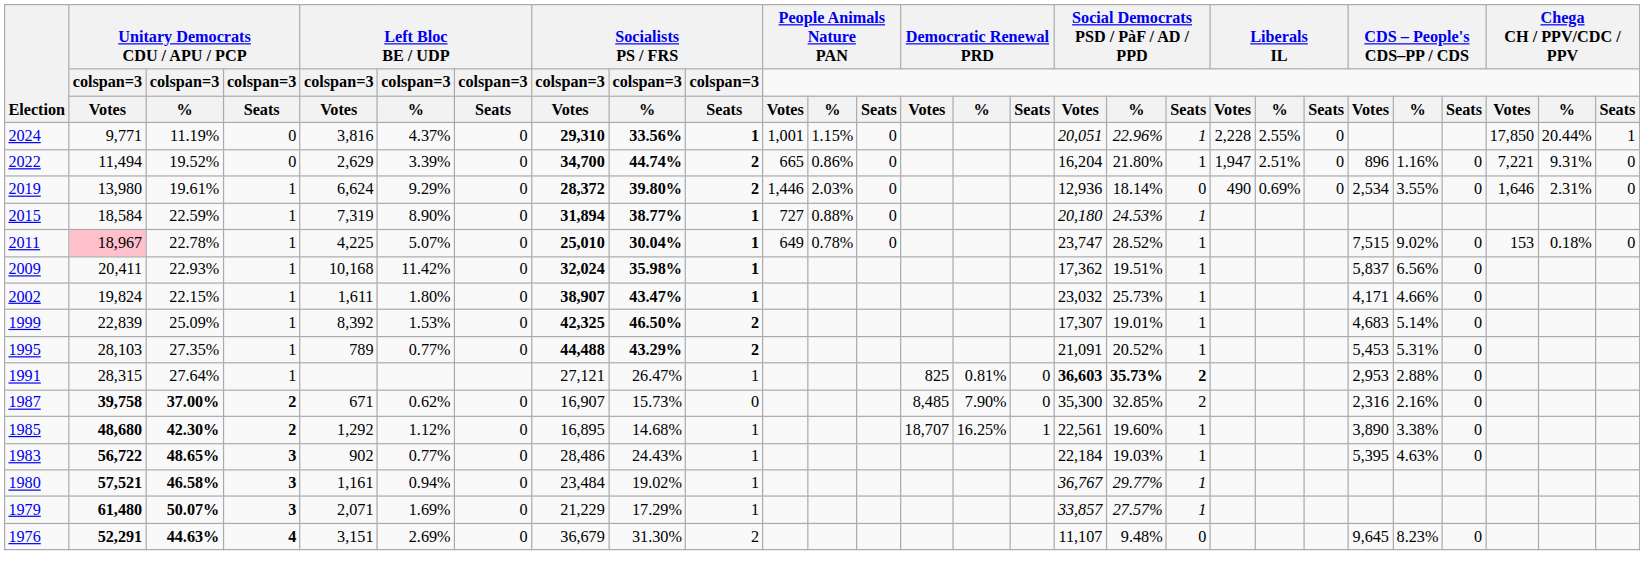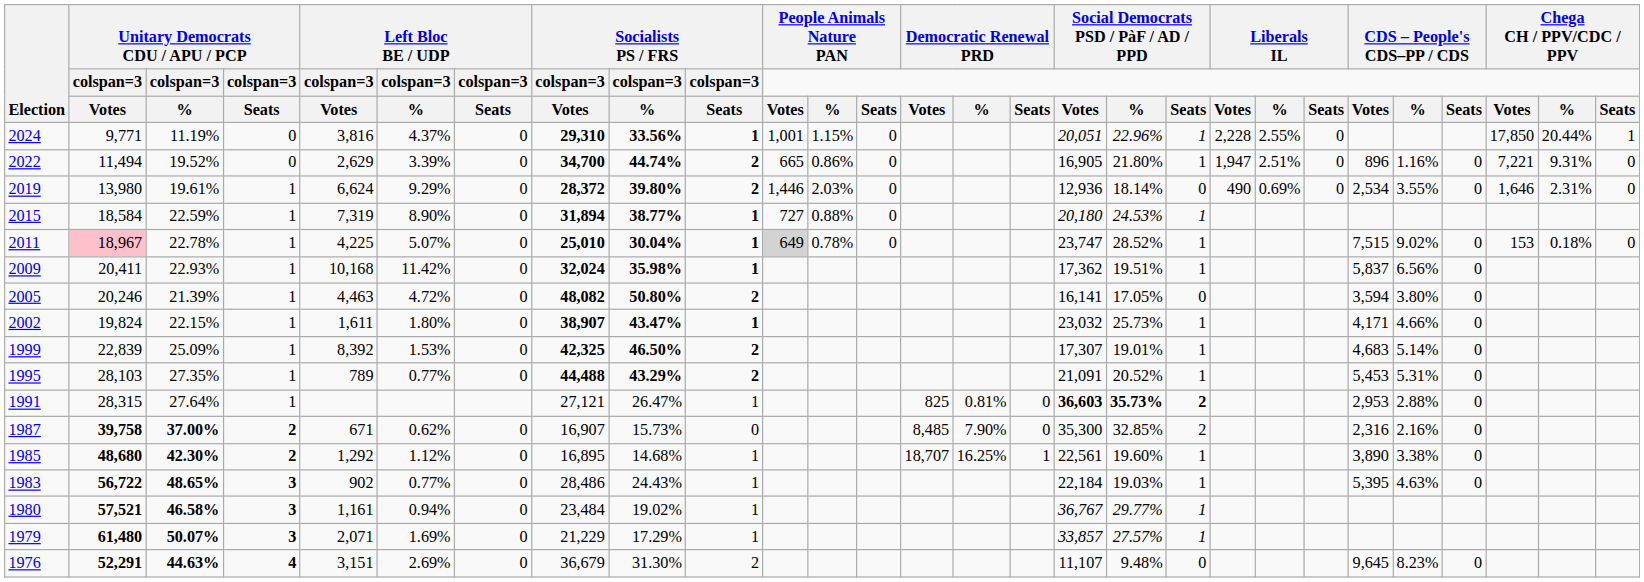(1080, 162) 16,204 -> (1080, 162) 16,905
(792, 242) no background -> (792, 242) lightgrey background
+ row: (25, 295)
